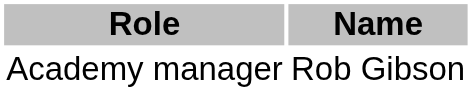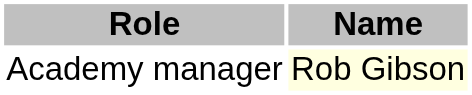(378, 69) no background -> (378, 69) lightyellow background
